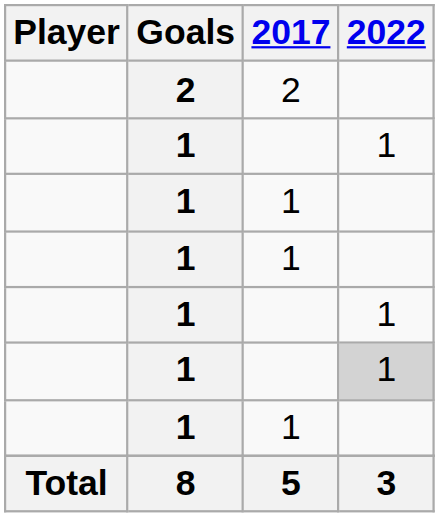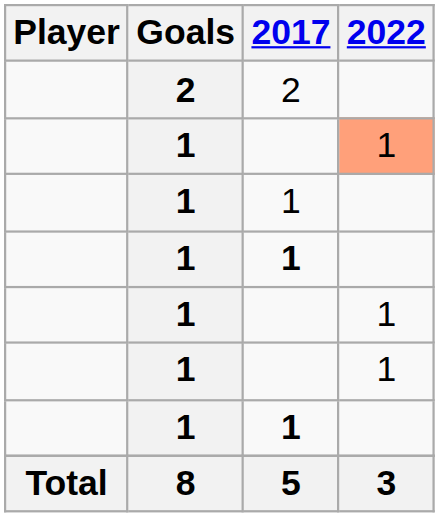(386, 145) no background -> (386, 145) lightsalmon background
(291, 257) normal -> (291, 257) bold
(386, 370) lightgrey background -> (386, 370) no background
(291, 426) normal -> (291, 426) bold
